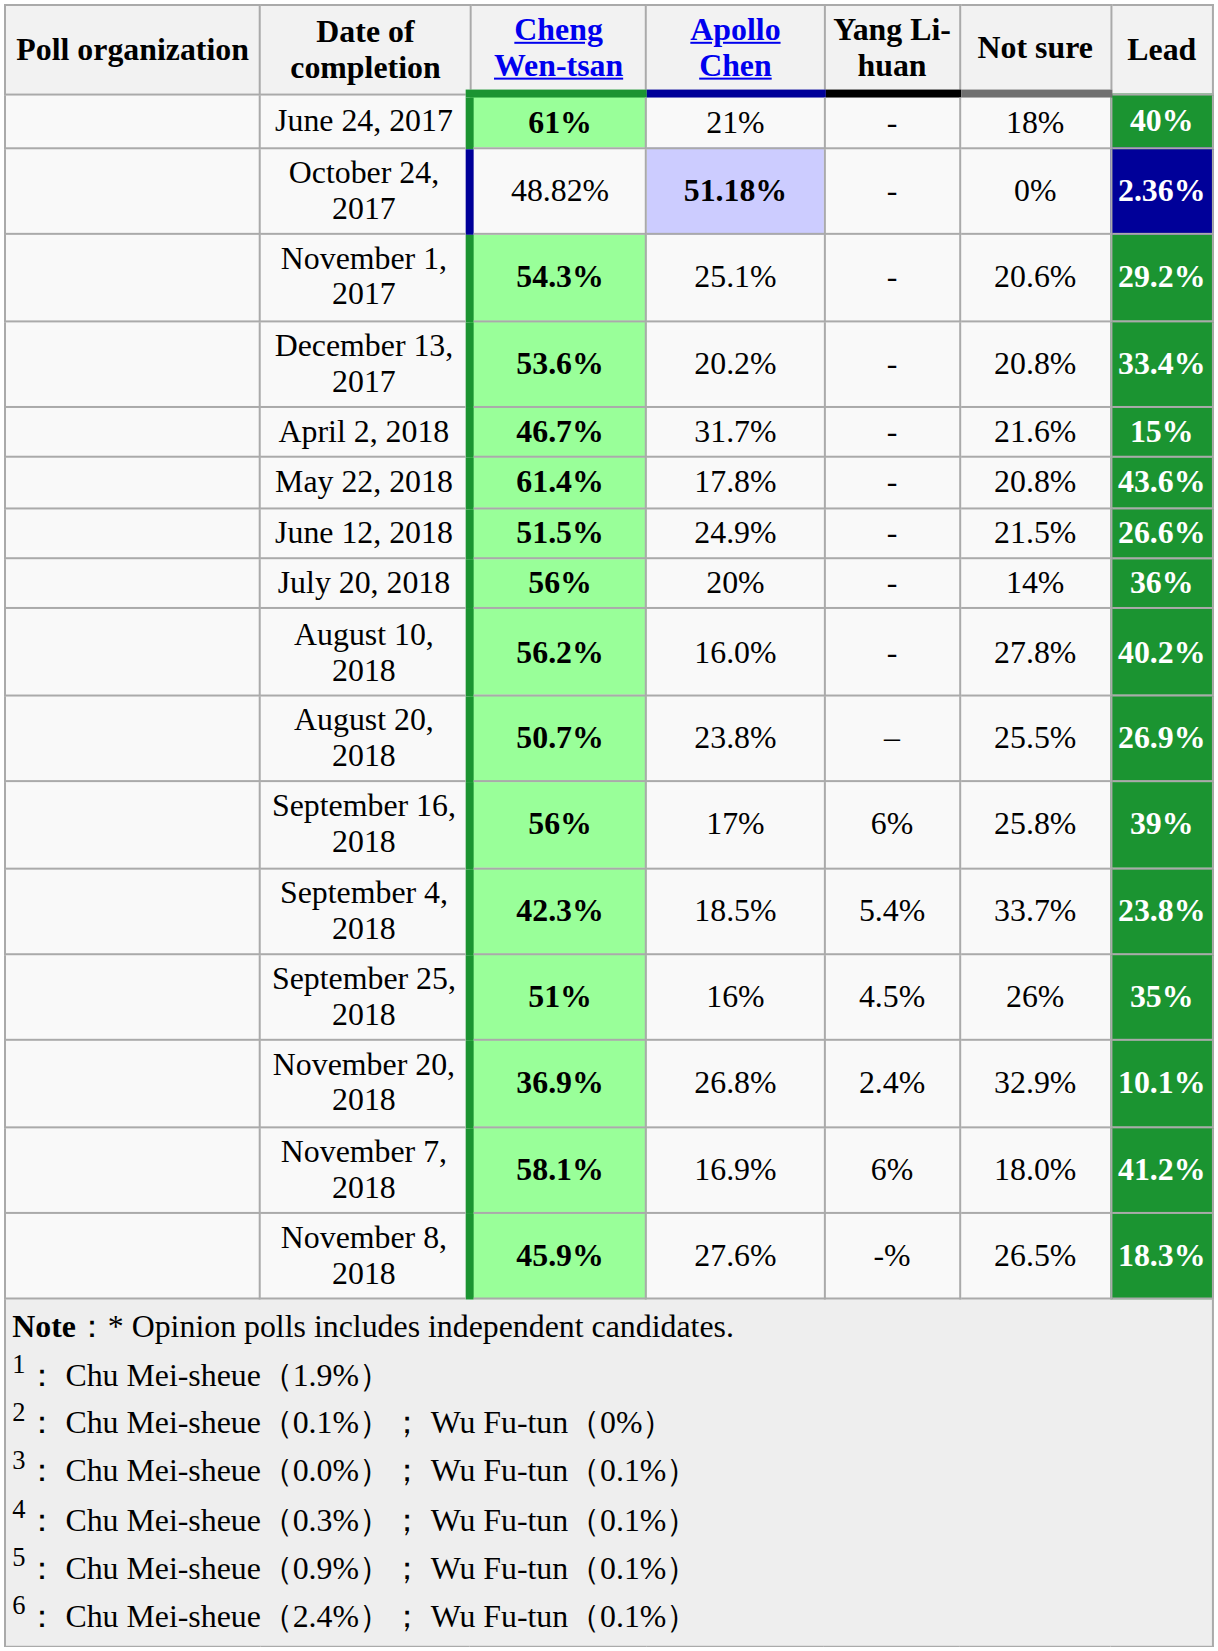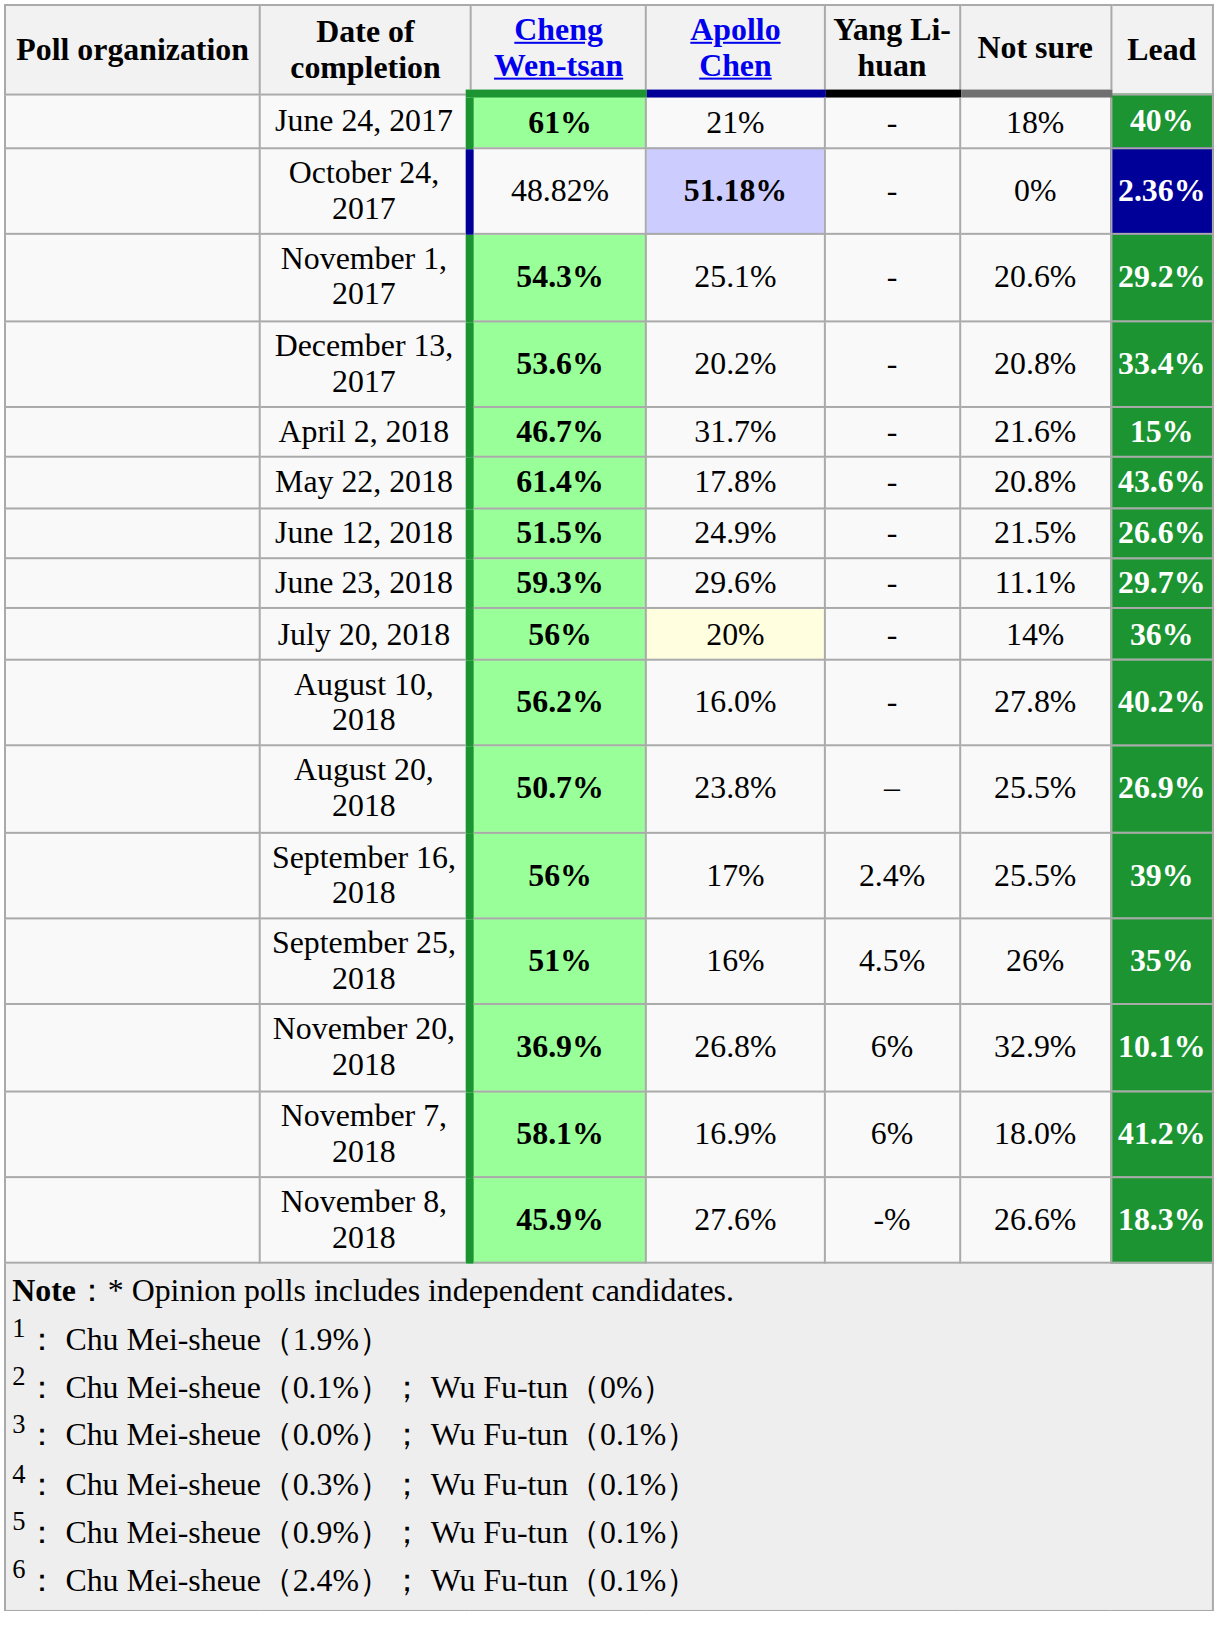+ row: (364, 582)
(735, 582) no background -> (735, 633) lightyellow background
(892, 824) 6% -> (892, 874) 2.4%
(1035, 824) 25.8% -> (1035, 874) 25.5%
- row: (364, 910)
(892, 1082) 2.4% -> (892, 1047) 6%
(1035, 1255) 26.5% -> (1035, 1219) 26.6%
